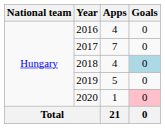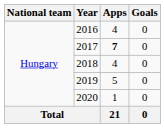(115, 47) normal -> (115, 47) bold
(145, 64) lightblue background -> (145, 64) no background
(145, 98) pink background -> (145, 98) no background
